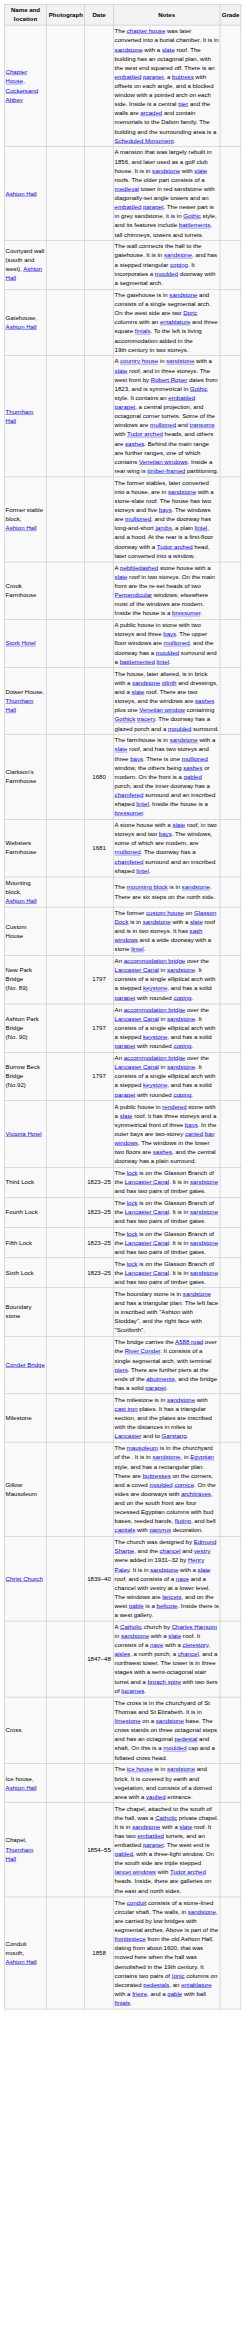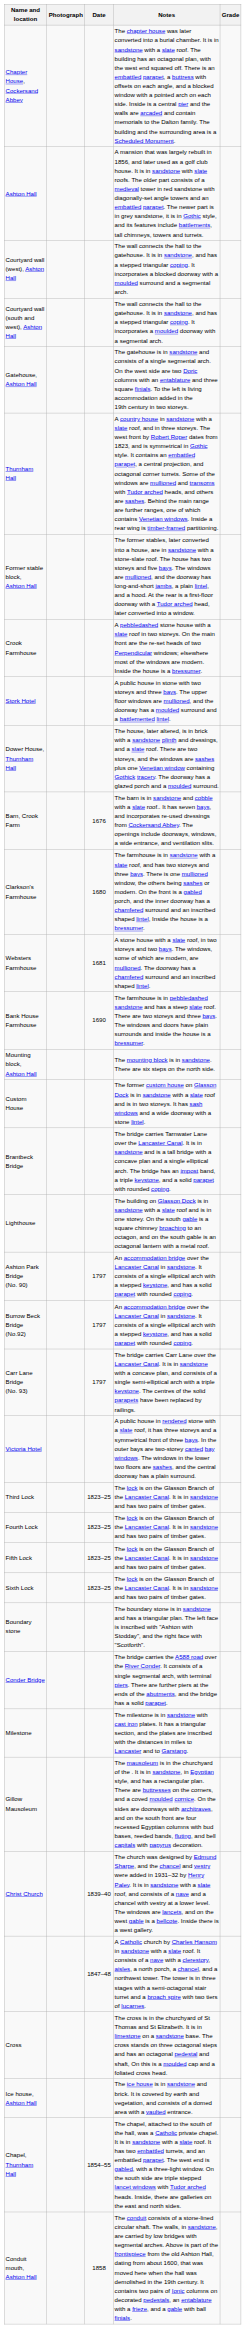+ row: (25, 269)
+ row: (22, 821)
+ row: (22, 1020)
+ row: (19, 1161)
+ row: (20, 1223)
- row: (19, 979)
+ row: (19, 1382)
